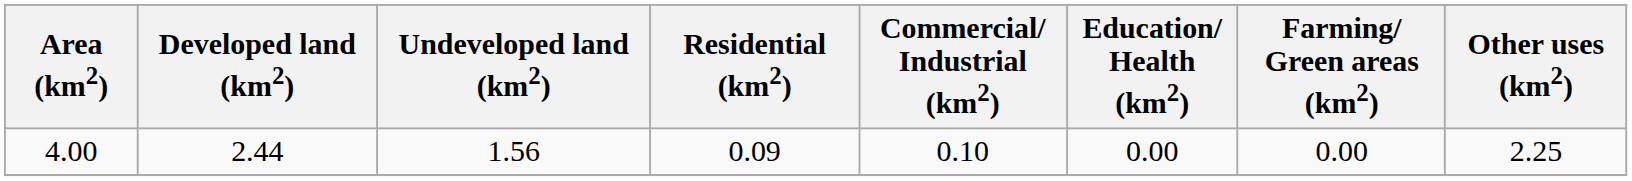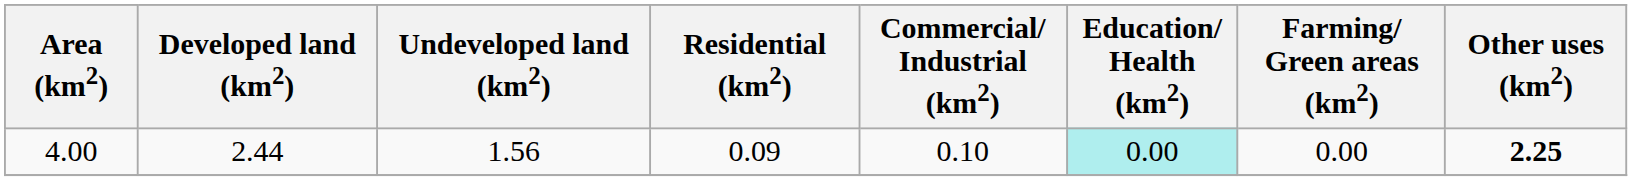(1152, 151) no background -> (1152, 151) paleturquoise background
(1536, 151) normal -> (1536, 151) bold
